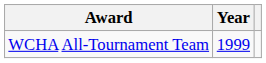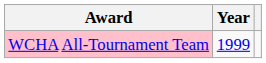(109, 44) no background -> (109, 44) pink background
